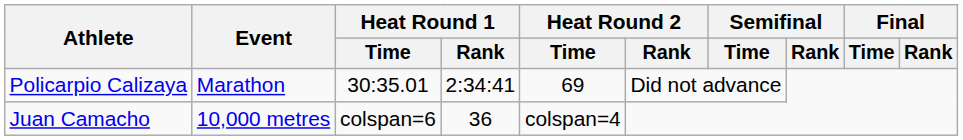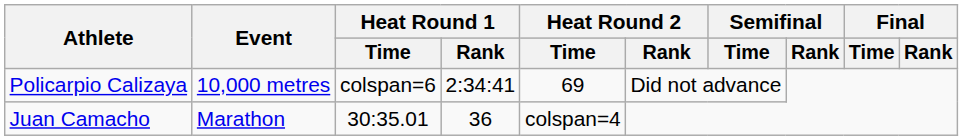(241, 86) Marathon -> (264, 86) 10,000 metres
(388, 86) 30:35.01 -> (388, 86) colspan=6
(264, 119) 10,000 metres -> (241, 119) Marathon
(388, 119) colspan=6 -> (388, 119) 30:35.01
